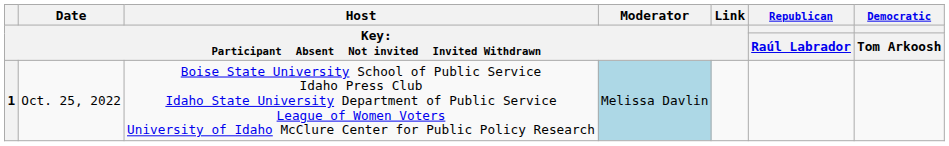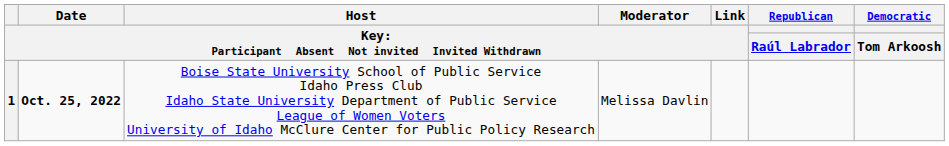(71, 100) normal -> (71, 100) bold
(655, 100) lightblue background -> (655, 100) no background
